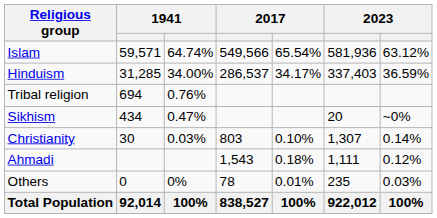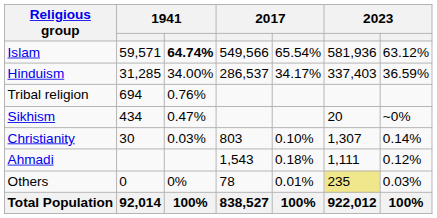(190, 52) normal -> (190, 52) bold
(339, 181) no background -> (339, 181) khaki background
